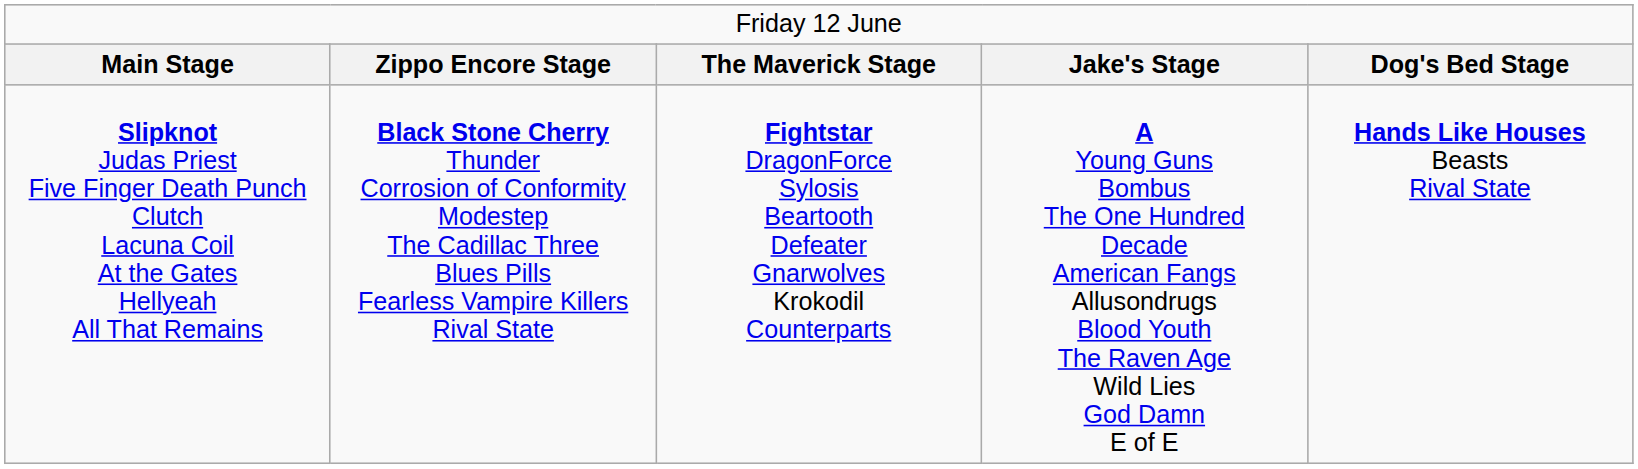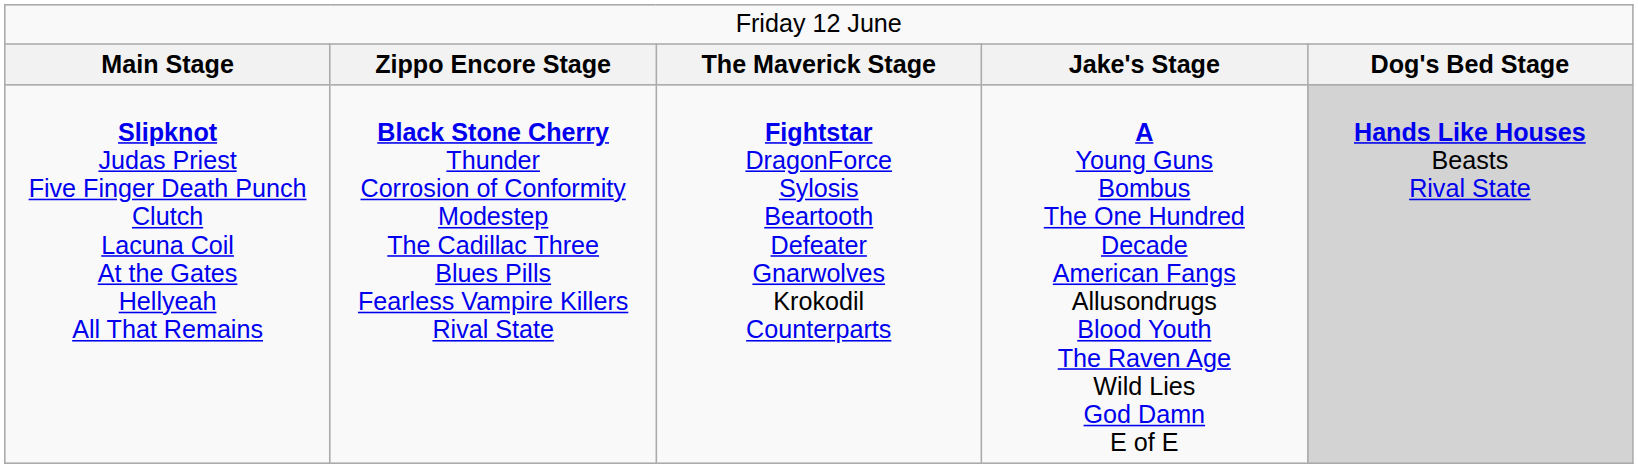(1470, 160) no background -> (1470, 160) lightgrey background
